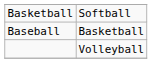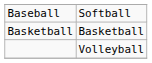(40, 13) Basketball -> (34, 13) Baseball
(34, 31) Baseball -> (40, 31) Basketball
